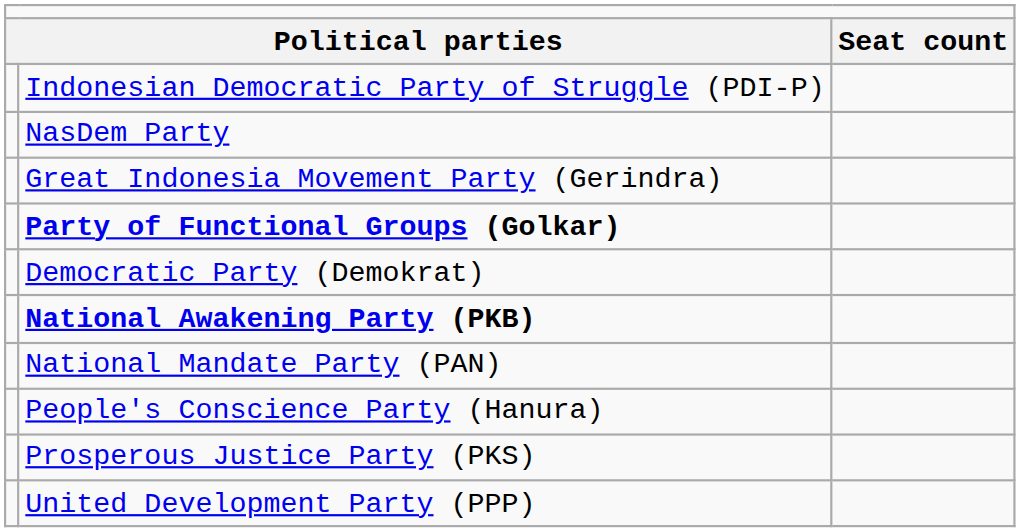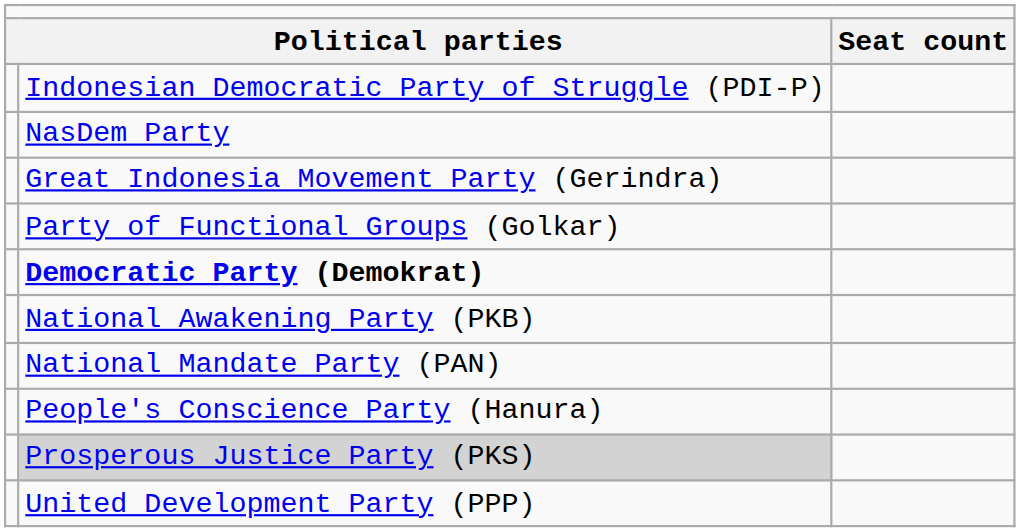(323, 226) bold -> (323, 226) normal
(255, 273) normal -> (255, 273) bold
(280, 319) bold -> (280, 319) normal
(280, 457) no background -> (280, 457) lightgrey background
